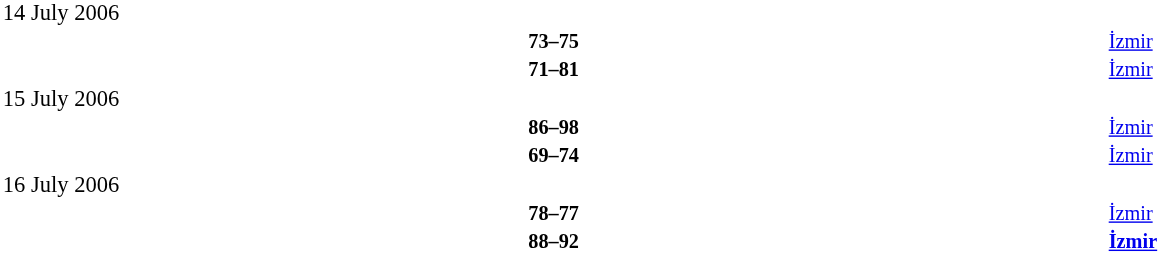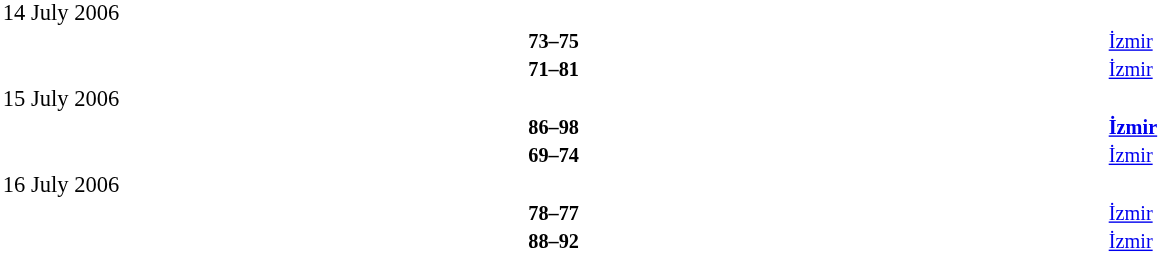(1131, 127) normal -> (1133, 127) bold
(1133, 241) bold -> (1131, 241) normal
